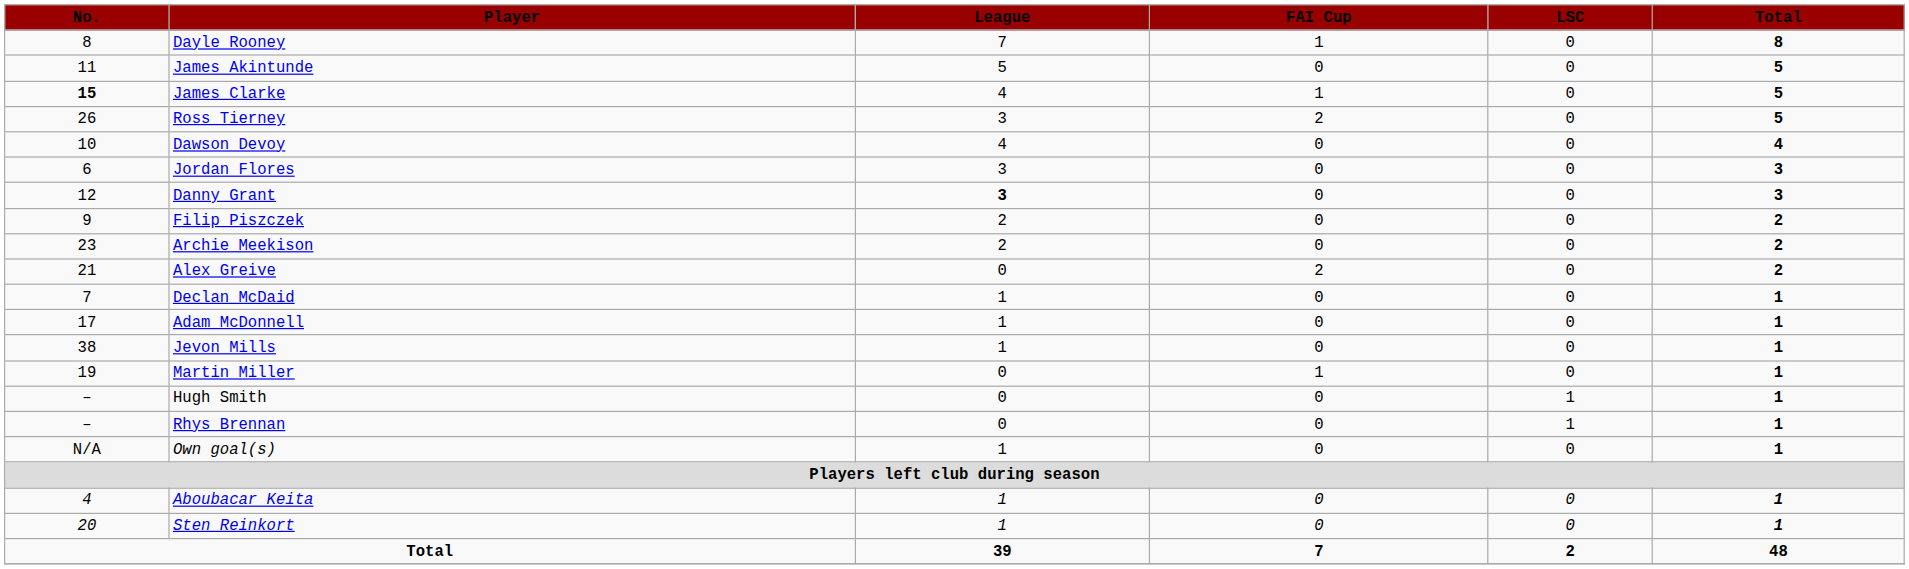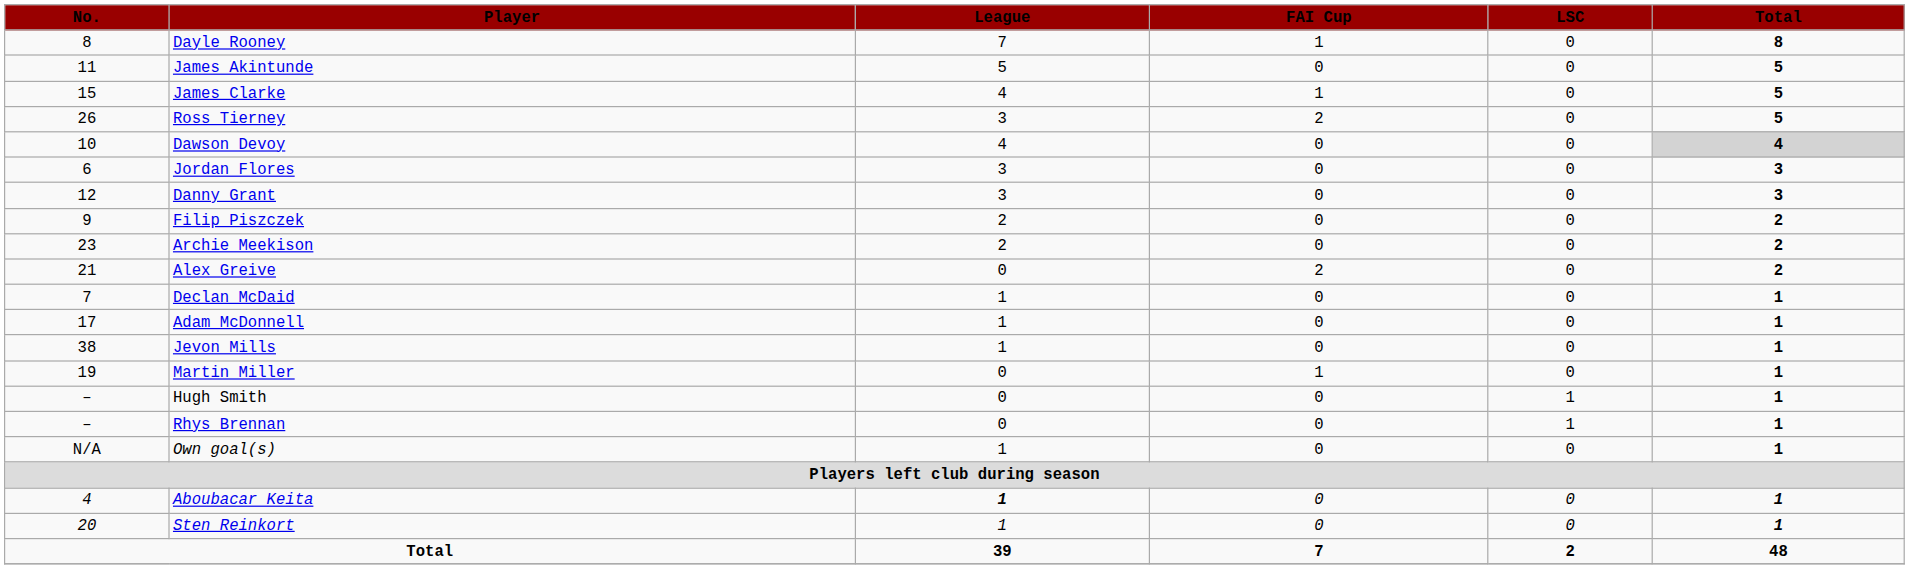(87, 94) bold -> (87, 94) normal
(1778, 144) no background -> (1778, 144) lightgrey background
(1002, 195) bold -> (1002, 195) normal
(1002, 500) normal -> (1002, 500) bold
